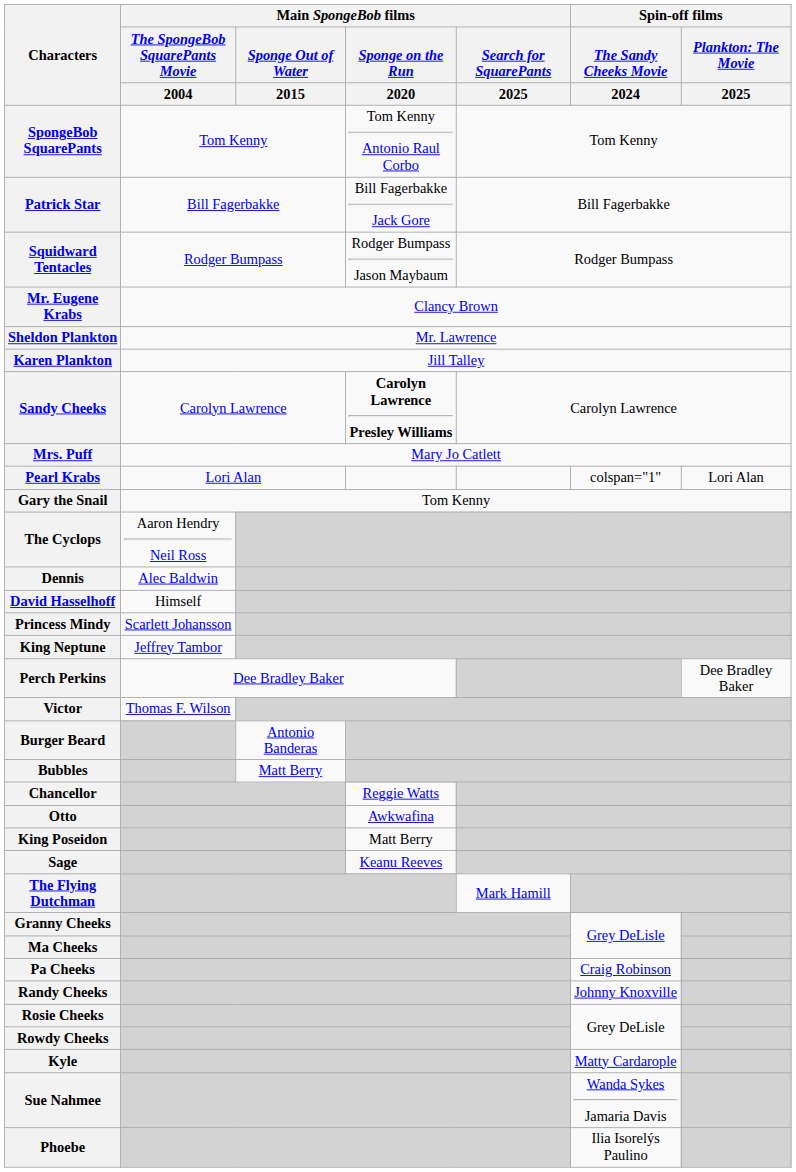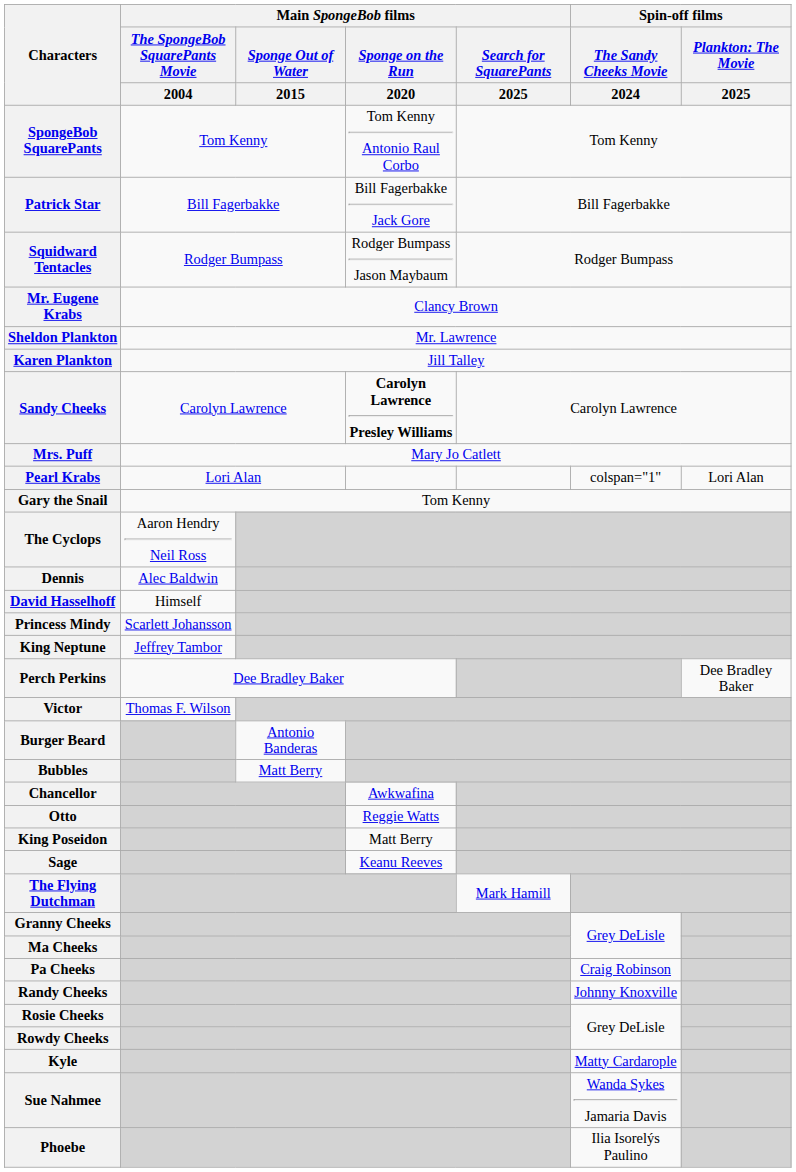(401, 793) Reggie Watts -> (401, 793) Awkwafina
(401, 816) Awkwafina -> (401, 816) Reggie Watts
